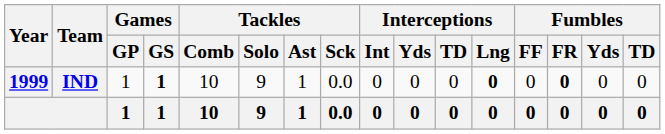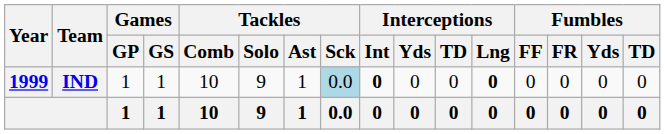(161, 81) bold -> (161, 81) normal
(340, 81) no background -> (340, 81) lightblue background
(377, 81) normal -> (377, 81) bold
(565, 81) bold -> (565, 81) normal
